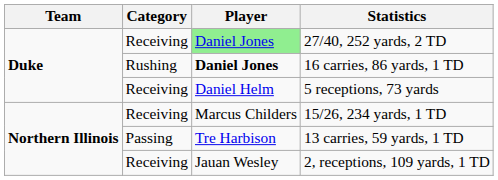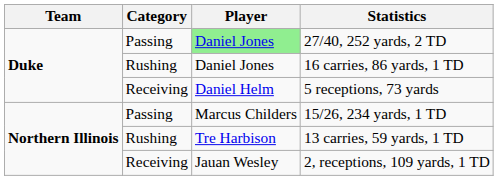(157, 41) Receiving -> (149, 41) Passing
(237, 65) bold -> (234, 65) normal
(157, 114) Receiving -> (149, 114) Passing
(149, 138) Passing -> (151, 138) Rushing
